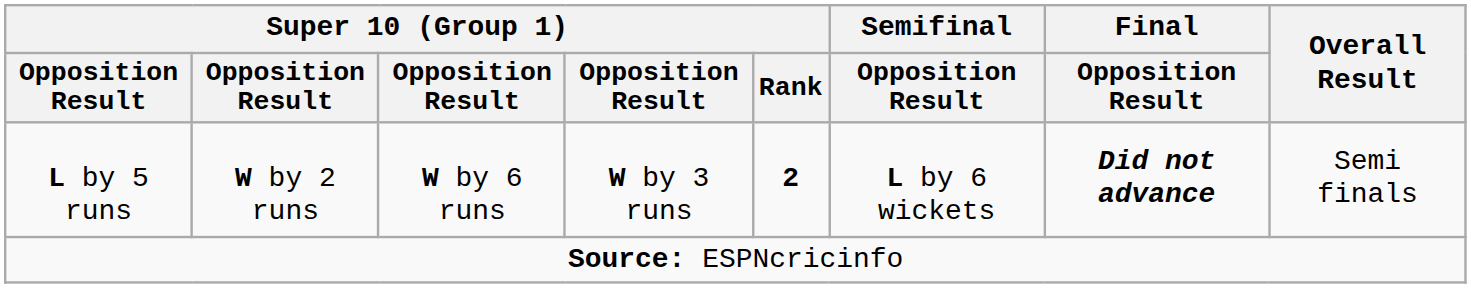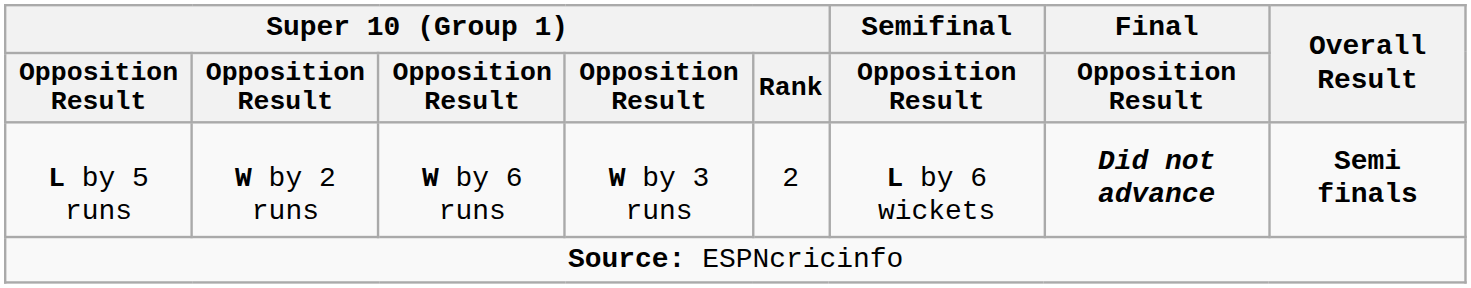(791, 179) bold -> (791, 179) normal
(1368, 179) normal -> (1368, 179) bold
